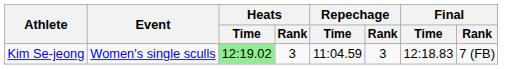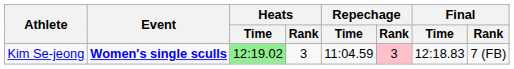(153, 54) normal -> (159, 54) bold
(383, 54) no background -> (394, 54) pink background
